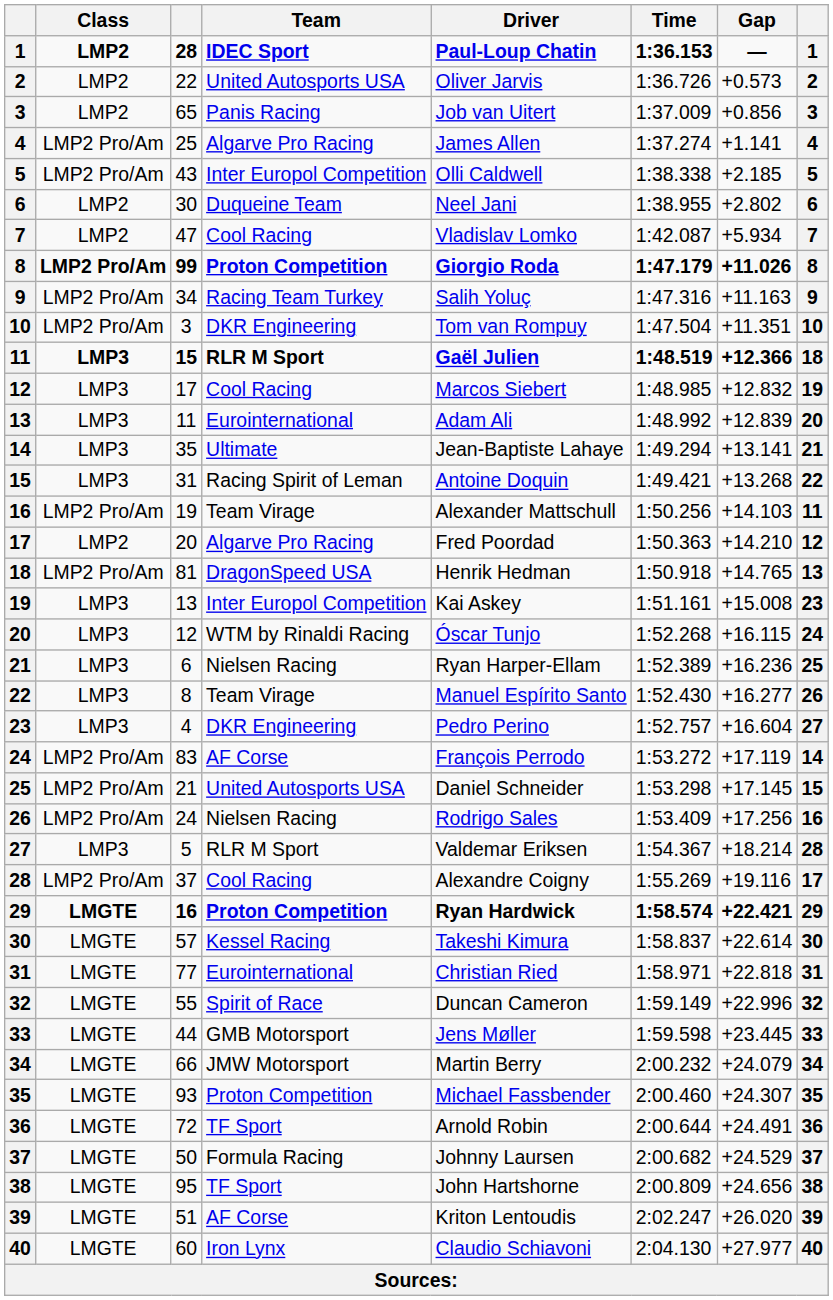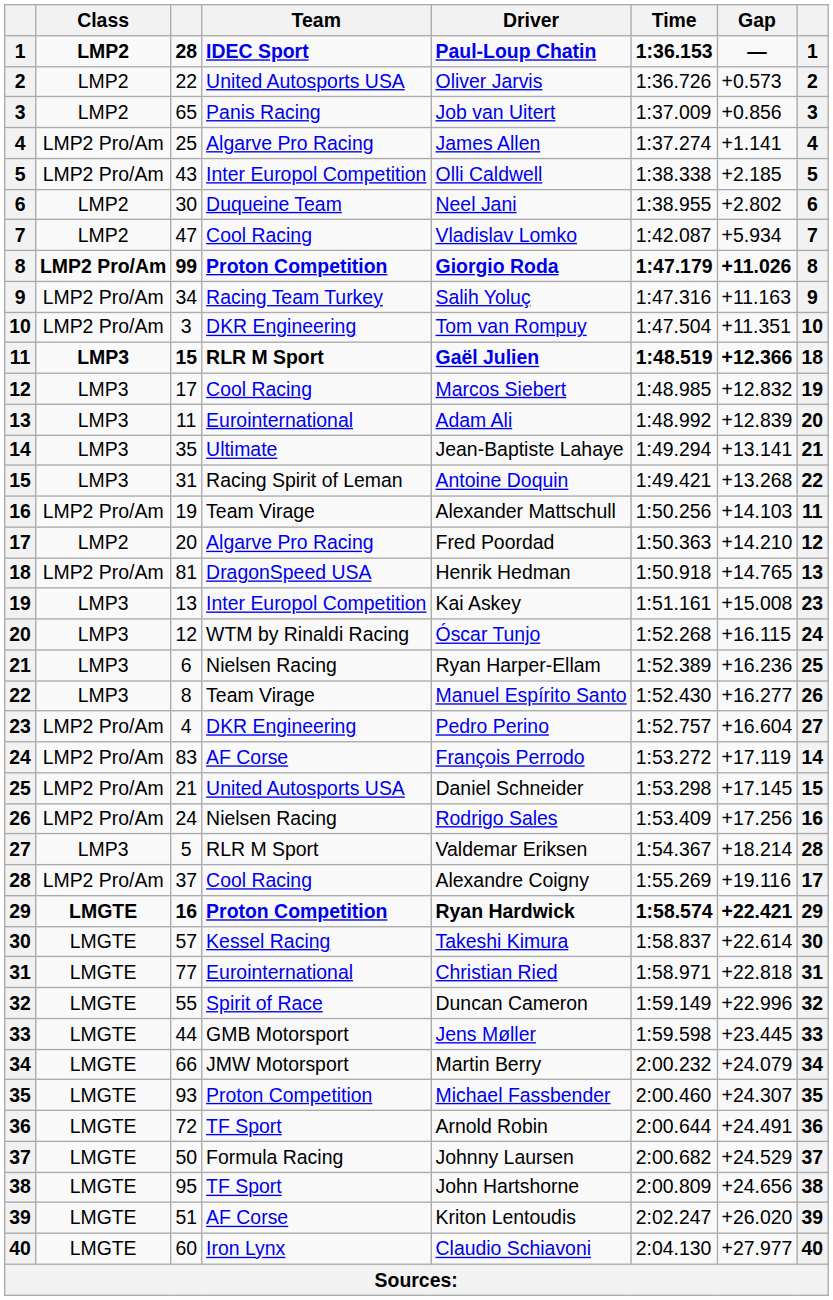(103, 727) LMP3 -> (103, 727) LMP2 Pro/Am
